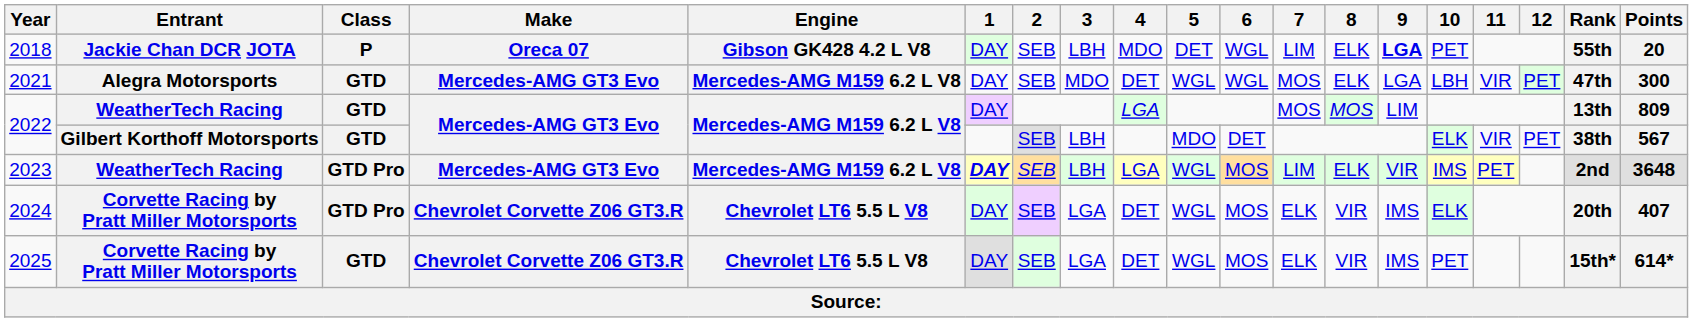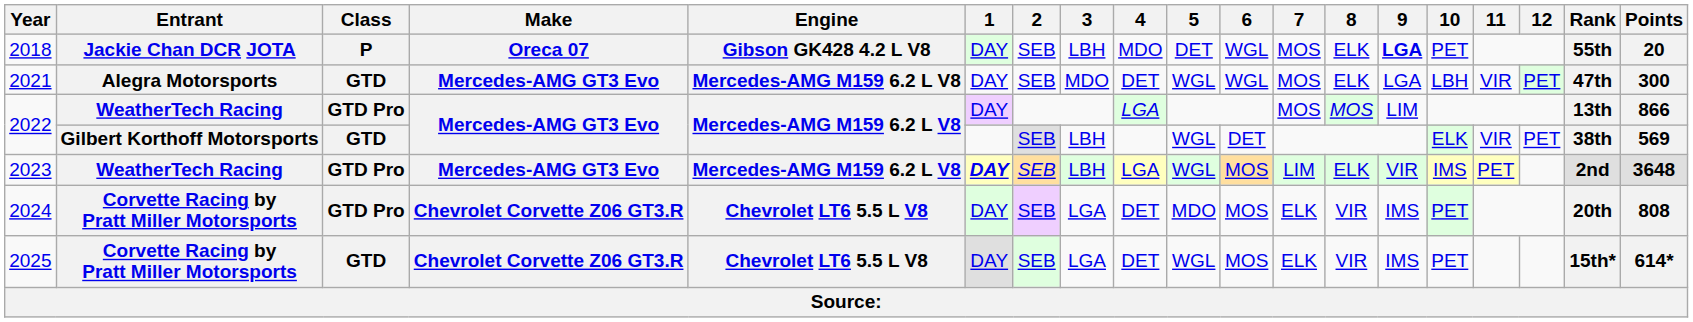(1299, 49) LIM -> (1299, 49) MOS
(366, 109) GTD -> (366, 109) GTD Pro
(1654, 109) 809 -> (1654, 109) 866
(1194, 139) MDO -> (1194, 139) WGL
(1654, 139) 567 -> (1654, 139) 569
(1194, 210) WGL -> (1194, 210) MDO
(1450, 210) ELK -> (1450, 210) PET
(1654, 210) 407 -> (1654, 210) 808
